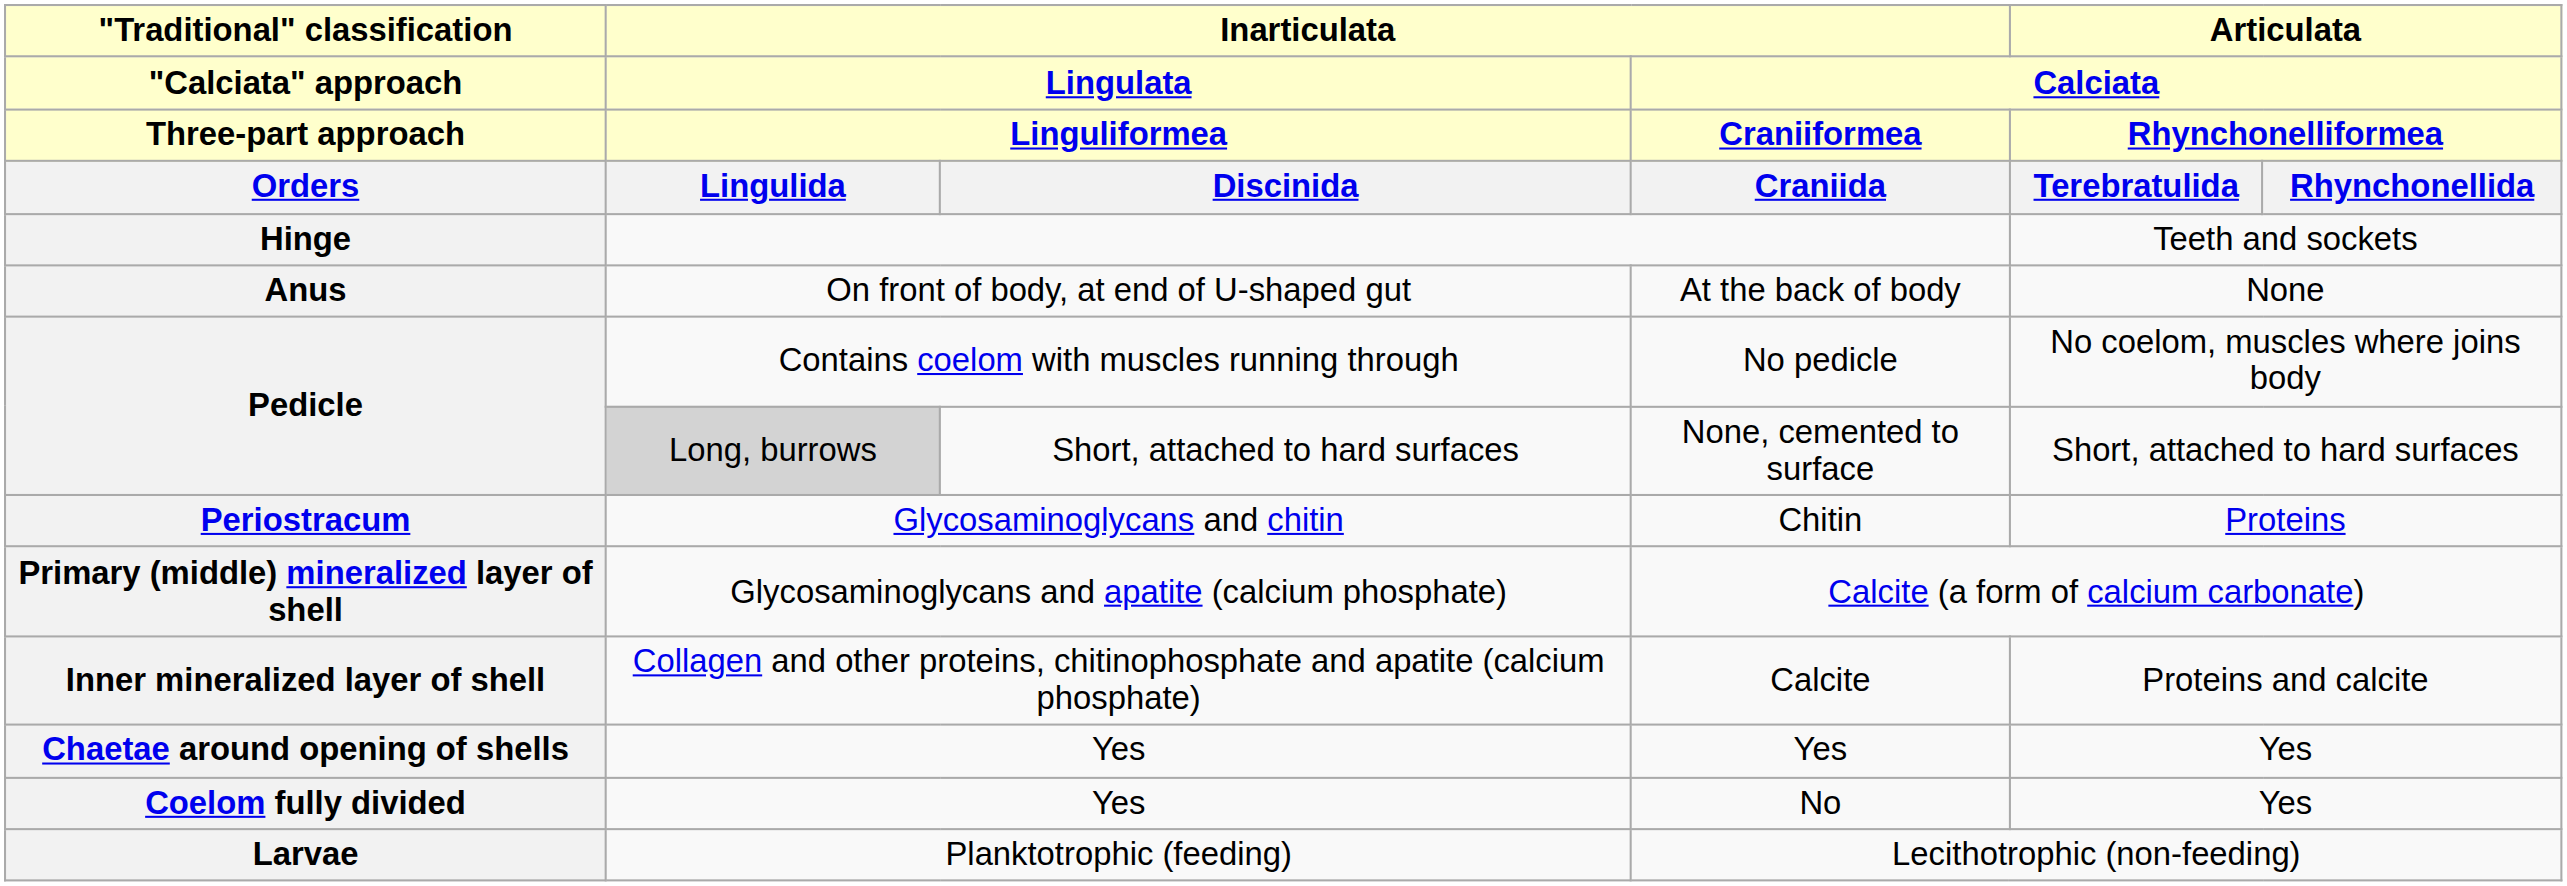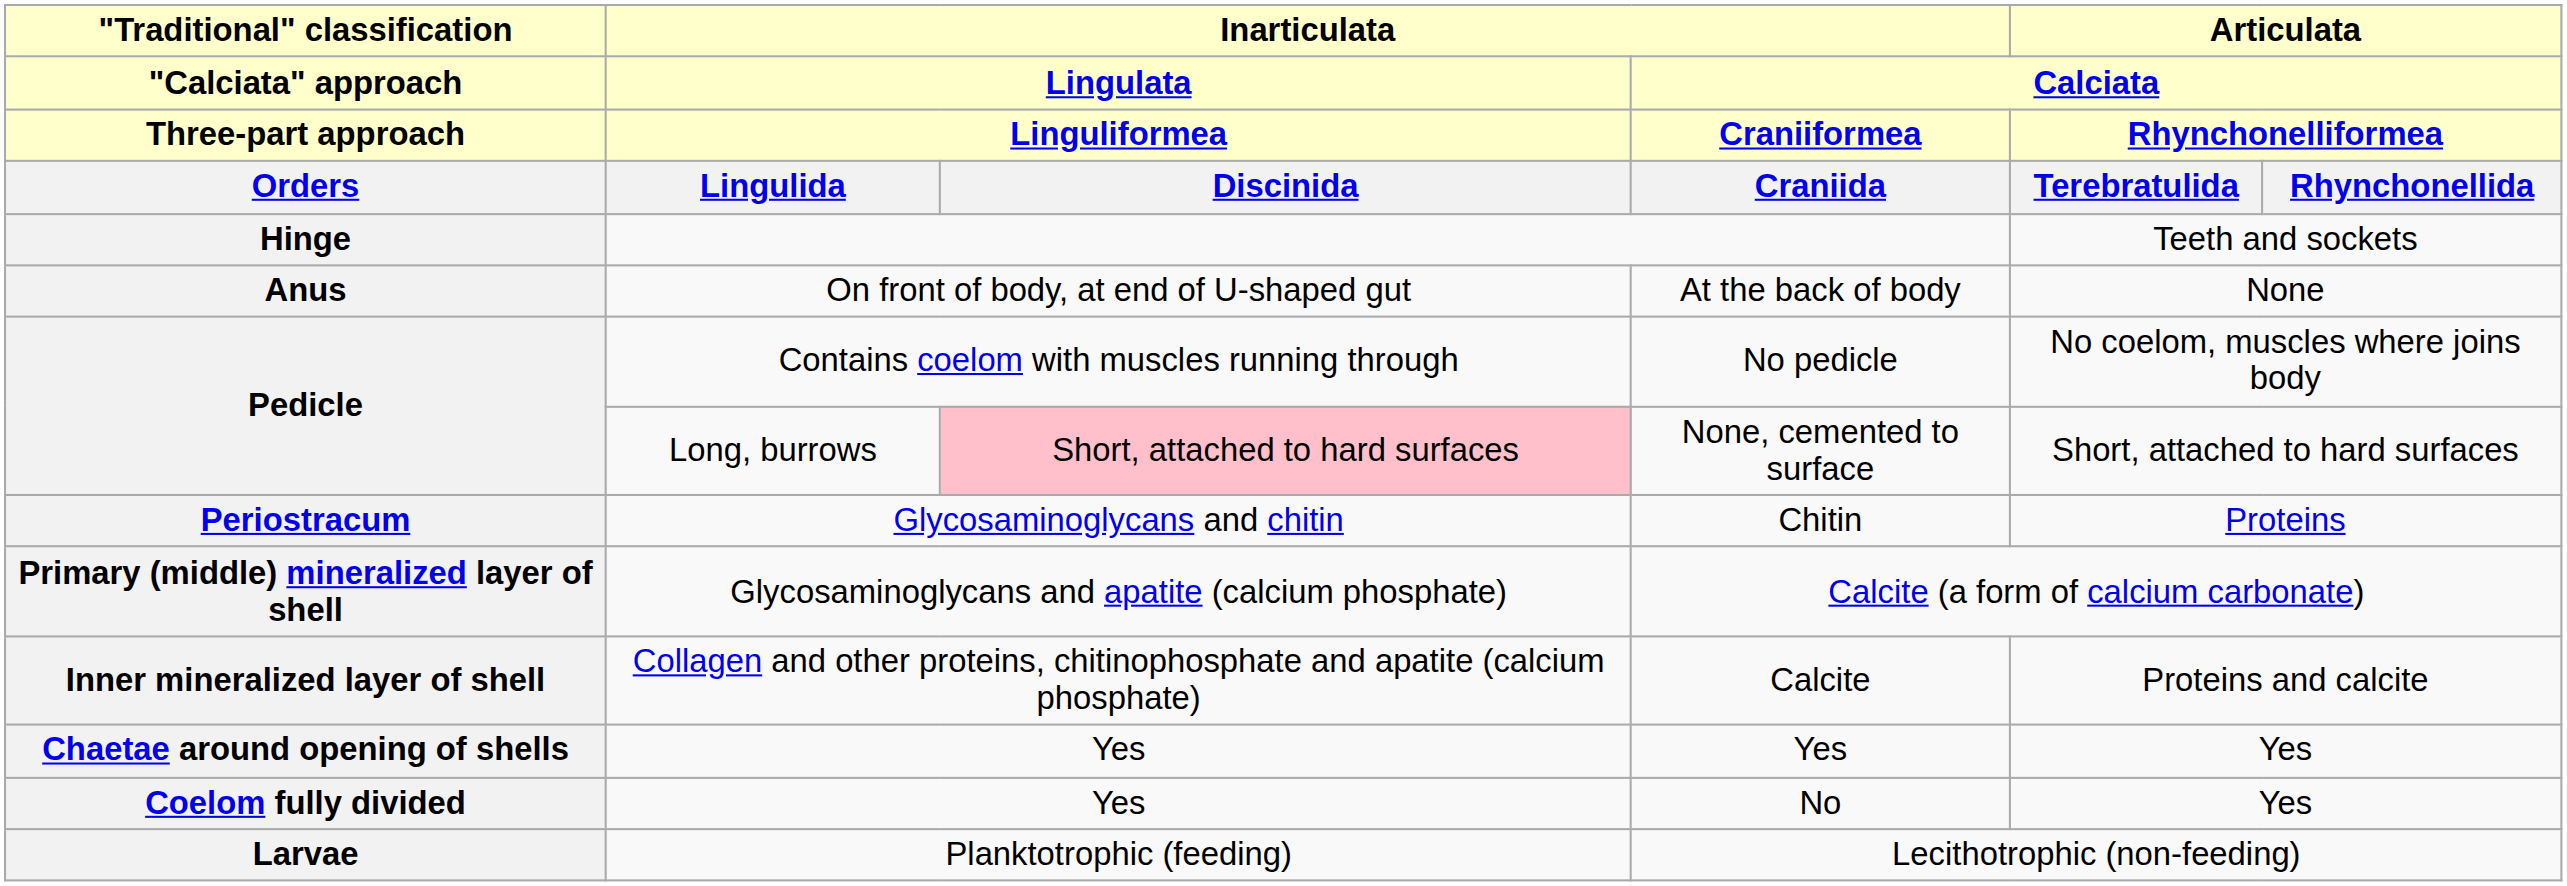(773, 449) lightgrey background -> (773, 449) no background
(1286, 449) no background -> (1286, 449) pink background
